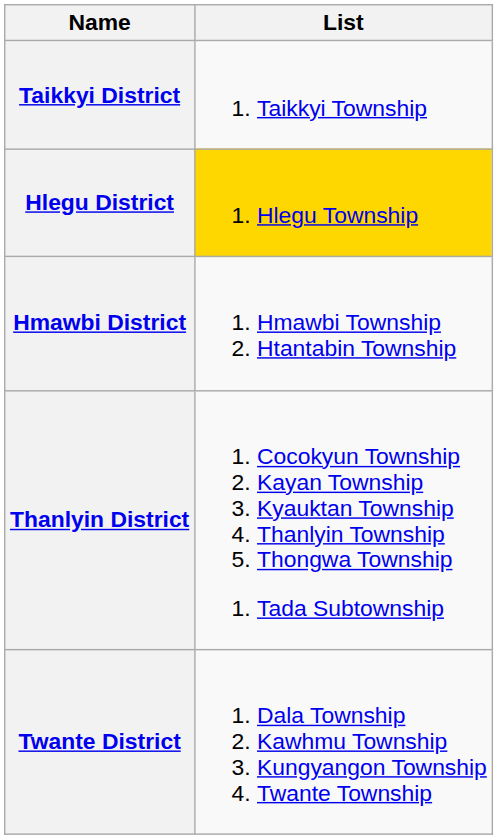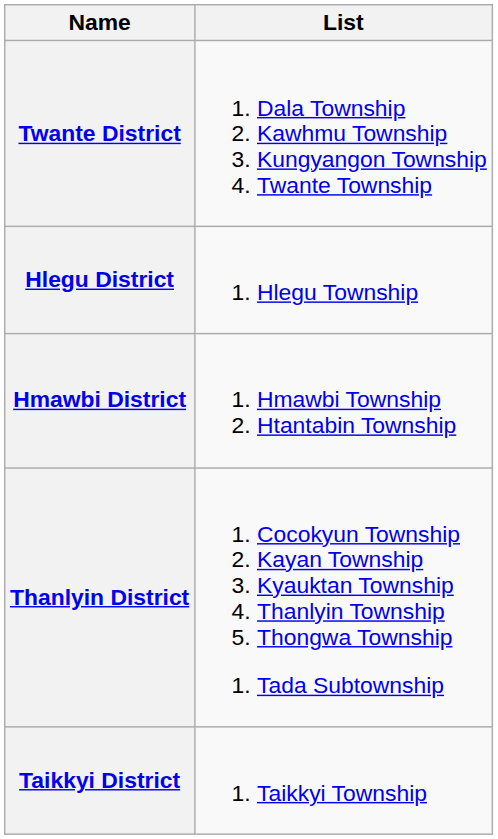rows swapped: (100, 94) <-> (100, 741)
(343, 216) gold background -> (343, 293) no background
